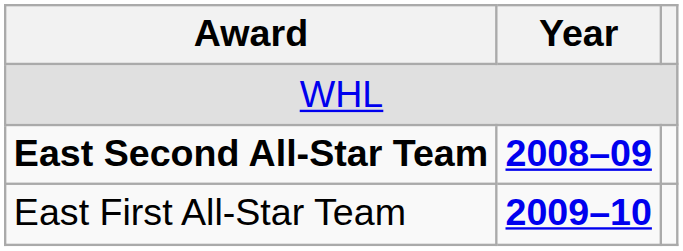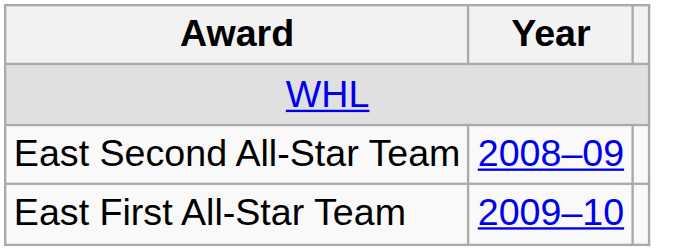(251, 153) bold -> (237, 153) normal
(579, 153) bold -> (551, 153) normal
(579, 213) bold -> (551, 213) normal
